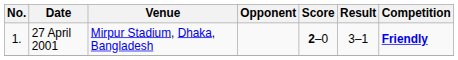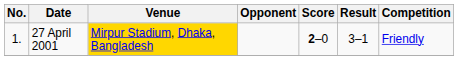(153, 39) no background -> (153, 39) gold background
(405, 39) bold -> (403, 39) normal
